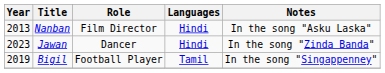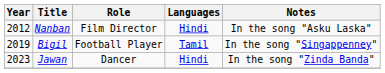(18, 28) 2013 -> (18, 28) 2012
rows swapped: (52, 60) <-> (52, 44)
